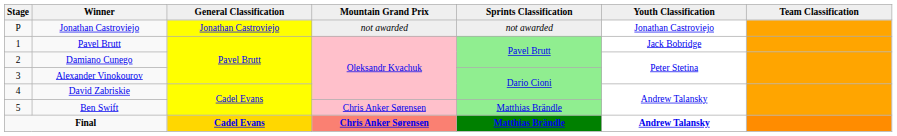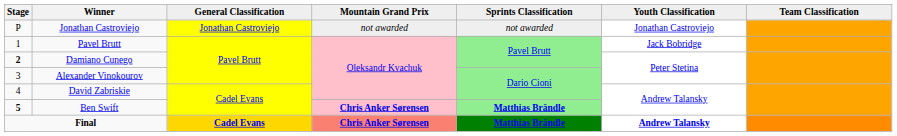(18, 60) normal -> (18, 60) bold
(18, 107) normal -> (18, 107) bold
(384, 107) normal -> (384, 107) bold
(529, 107) normal -> (529, 107) bold
